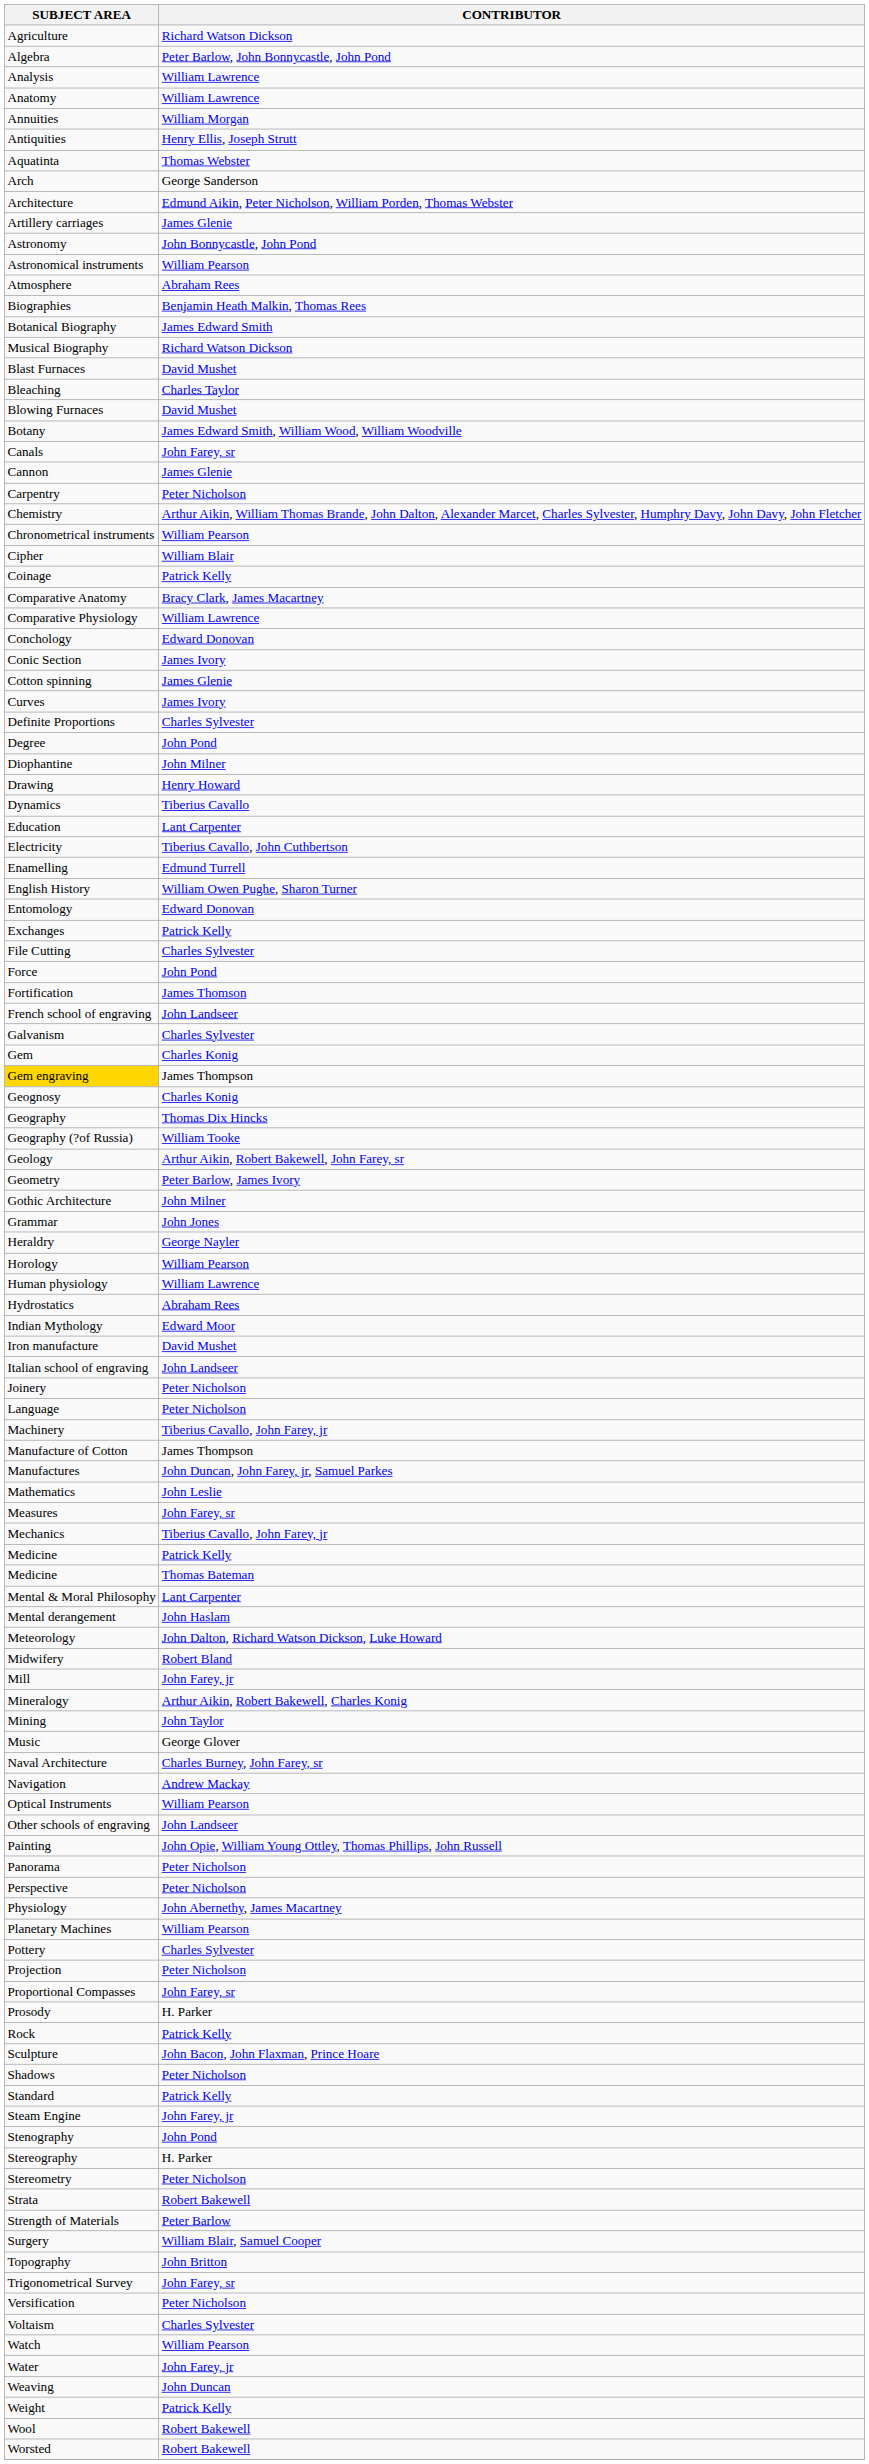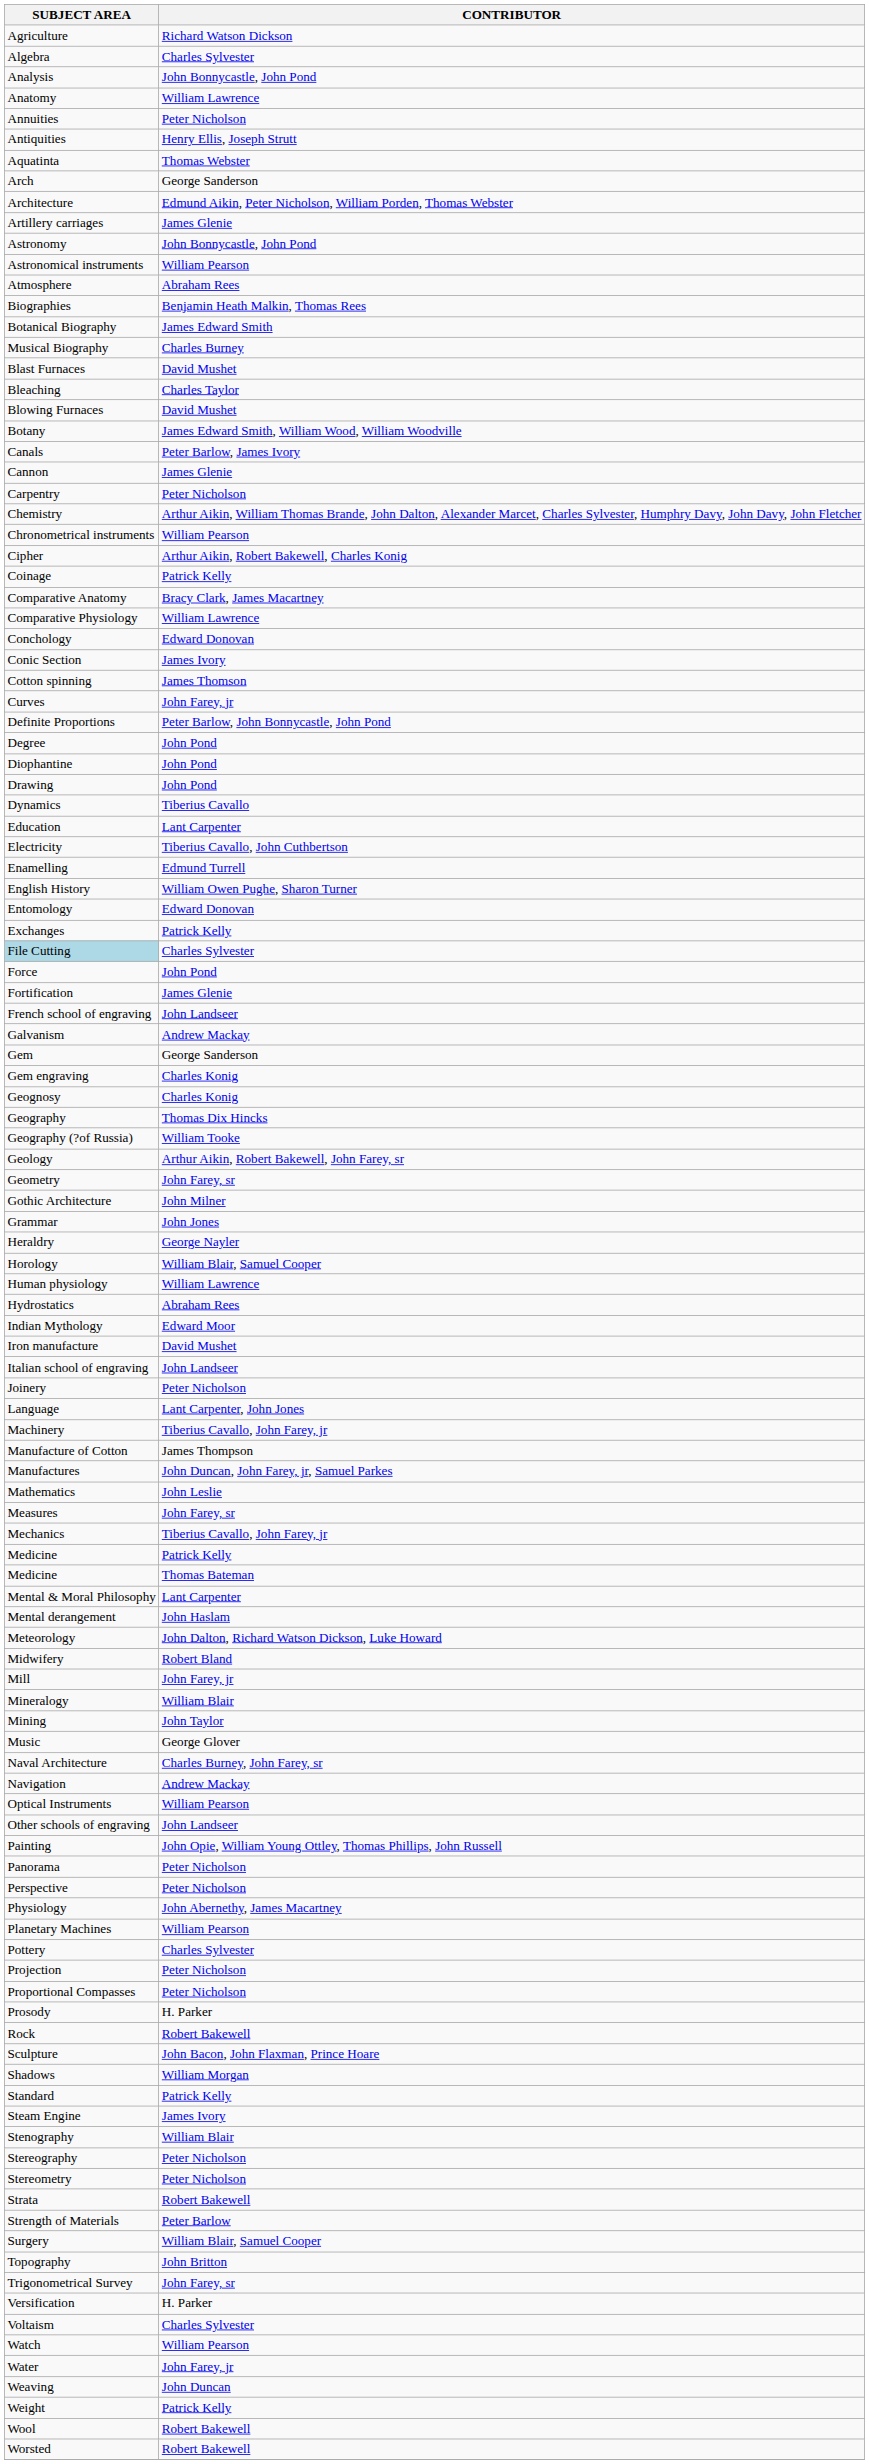(276, 56) Peter Barlow, John Bonnycastle, John Pond -> (208, 56) Charles Sylvester
(211, 77) William Lawrence -> (239, 77) John Bonnycastle, John Pond
(205, 118) William Morgan -> (204, 118) Peter Nicholson
(227, 347) Richard Watson Dickson -> (203, 347) Charles Burney
(198, 451) John Farey, sr -> (231, 451) Peter Barlow, James Ivory
(198, 555) William Blair -> (284, 555) Arthur Aikin, Robert Bakewell, Charles Konig
(197, 680) James Glenie -> (204, 680) James Thomson
(194, 701) James Ivory -> (198, 701) John Farey, jr
(208, 722) Charles Sylvester -> (276, 722) Peter Barlow, John Bonnycastle, John Pond
(194, 763) John Milner -> (189, 763) John Pond
(201, 784) Henry Howard -> (189, 784) John Pond
(39, 951) no background -> (39, 951) lightblue background
(204, 992) James Thomson -> (197, 992) James Glenie
(208, 1034) Charles Sylvester -> (206, 1034) Andrew Mackay
(200, 1055) Charles Konig -> (210, 1055) George Sanderson
(48, 1076) gold background -> (48, 1076) no background
(207, 1076) James Thompson -> (200, 1076) Charles Konig
(231, 1180) Peter Barlow, James Ivory -> (198, 1180) John Farey, sr
(205, 1263) William Pearson -> (241, 1263) William Blair, Samuel Cooper
(204, 1409) Peter Nicholson -> (233, 1409) Lant Carpenter, John Jones
(284, 1700) Arthur Aikin, Robert Bakewell, Charles Konig -> (198, 1700) William Blair
(198, 1991) John Farey, sr -> (204, 1991) Peter Nicholson
(197, 2033) Patrick Kelly -> (206, 2033) Robert Bakewell
(204, 2074) Peter Nicholson -> (205, 2074) William Morgan
(198, 2116) John Farey, jr -> (194, 2116) James Ivory
(189, 2137) John Pond -> (198, 2137) William Blair
(187, 2158) H. Parker -> (204, 2158) Peter Nicholson
(204, 2303) Peter Nicholson -> (187, 2303) H. Parker
